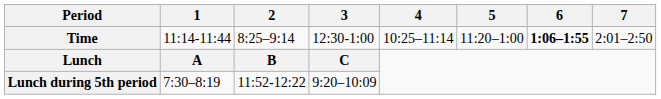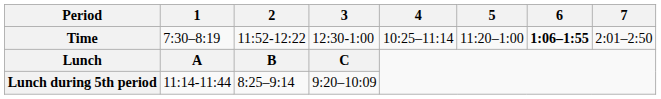(197, 37) 11:14-11:44 -> (192, 37) 7:30–8:19
(266, 37) 8:25–9:14 -> (272, 37) 11:52-12:22
(192, 82) 7:30–8:19 -> (197, 82) 11:14-11:44
(272, 82) 11:52-12:22 -> (266, 82) 8:25–9:14
